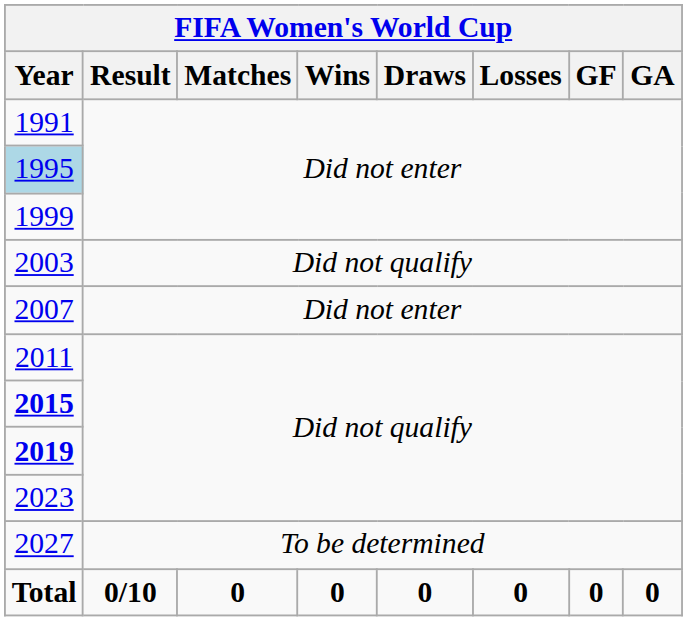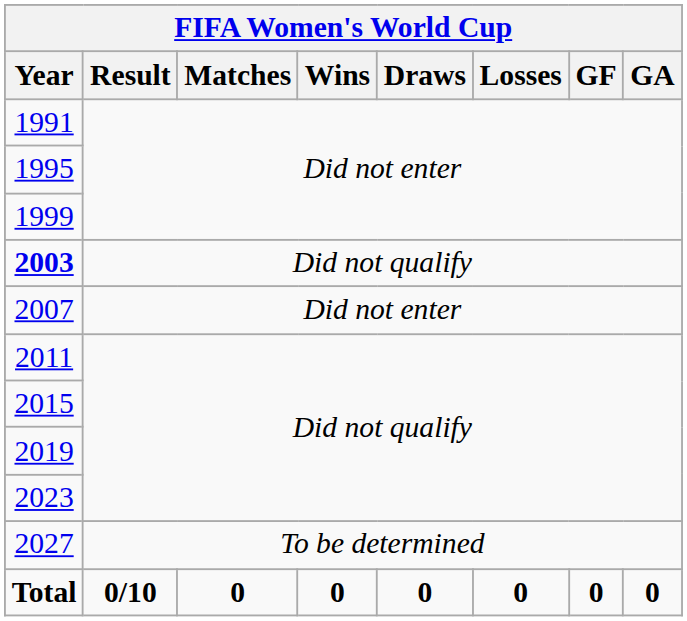(44, 168) lightblue background -> (44, 168) no background
(44, 262) normal -> (44, 262) bold
(44, 403) bold -> (44, 403) normal
(44, 450) bold -> (44, 450) normal
